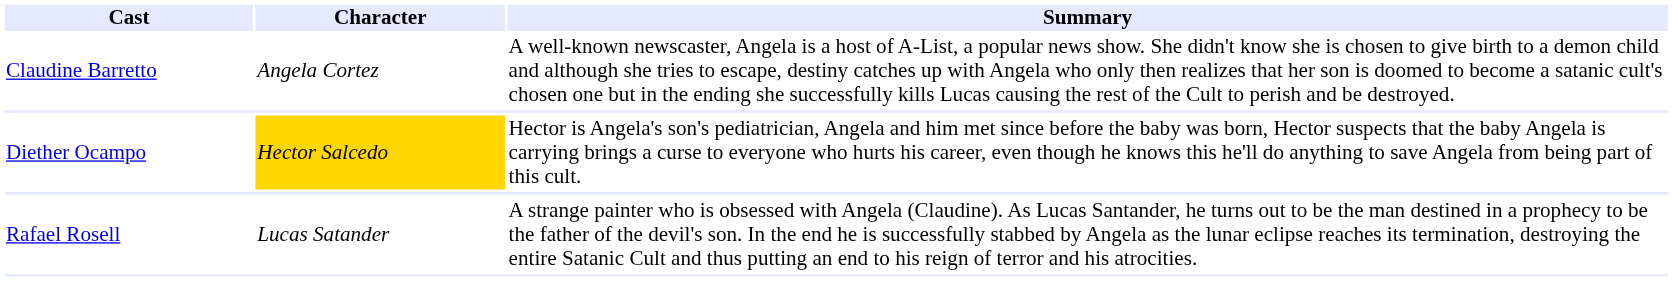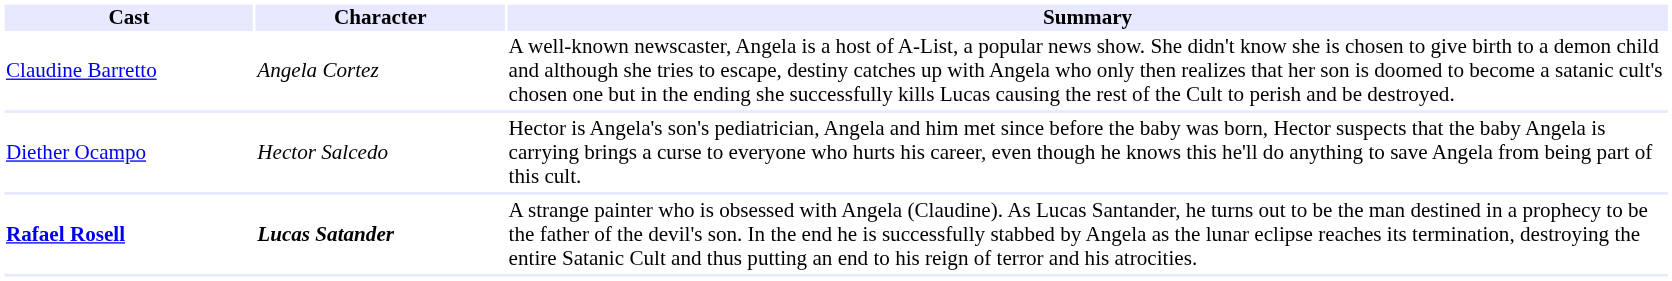(323, 152) gold background -> (323, 152) no background
(63, 234) normal -> (65, 234) bold
(323, 234) normal -> (326, 234) bold
